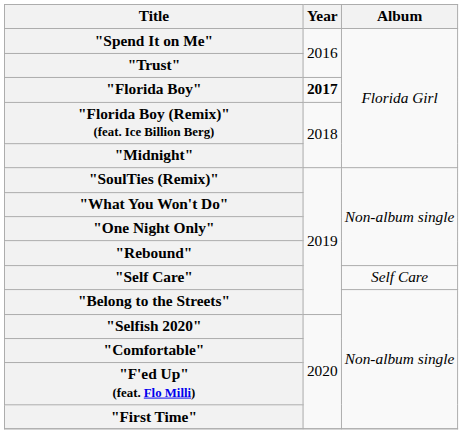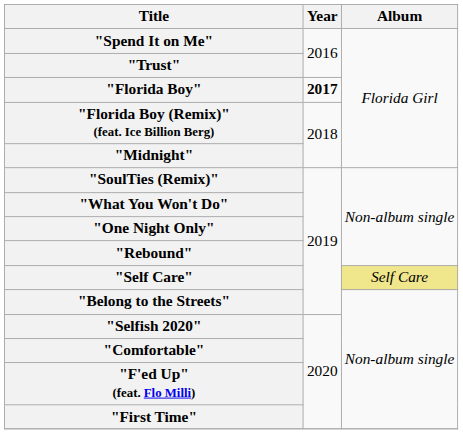(400, 277) no background -> (400, 277) khaki background
